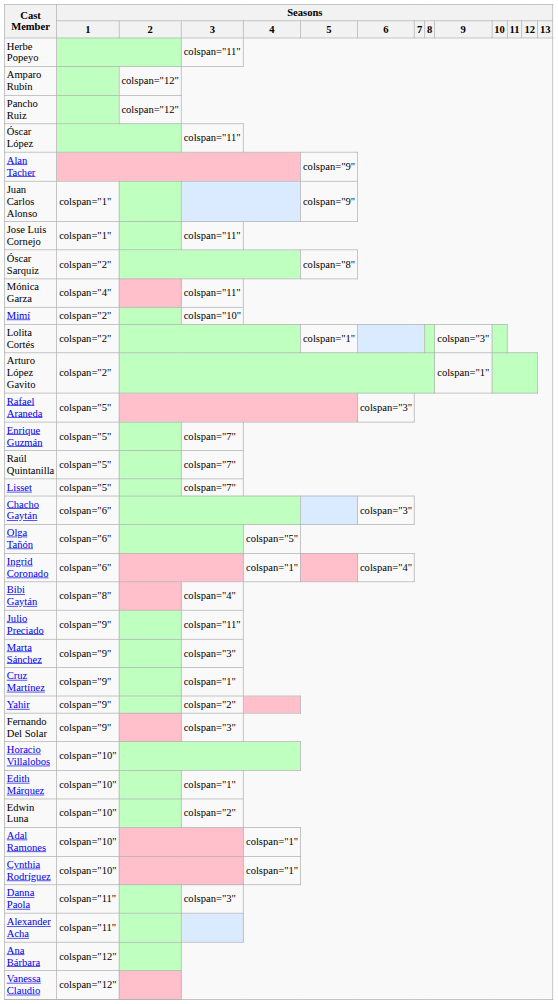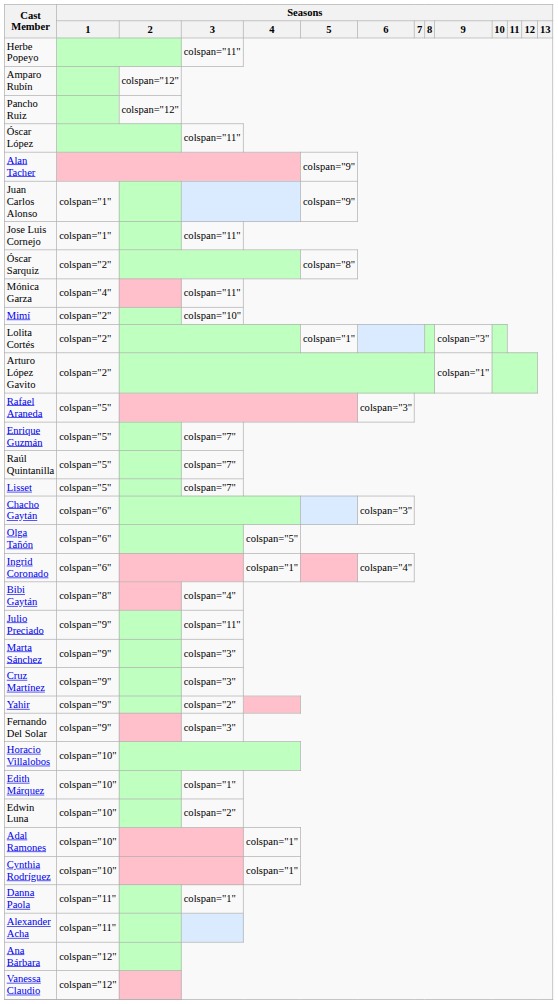(210, 682) colspan="1" -> (210, 682) colspan="3"
(210, 899) colspan="3" -> (210, 899) colspan="1"
